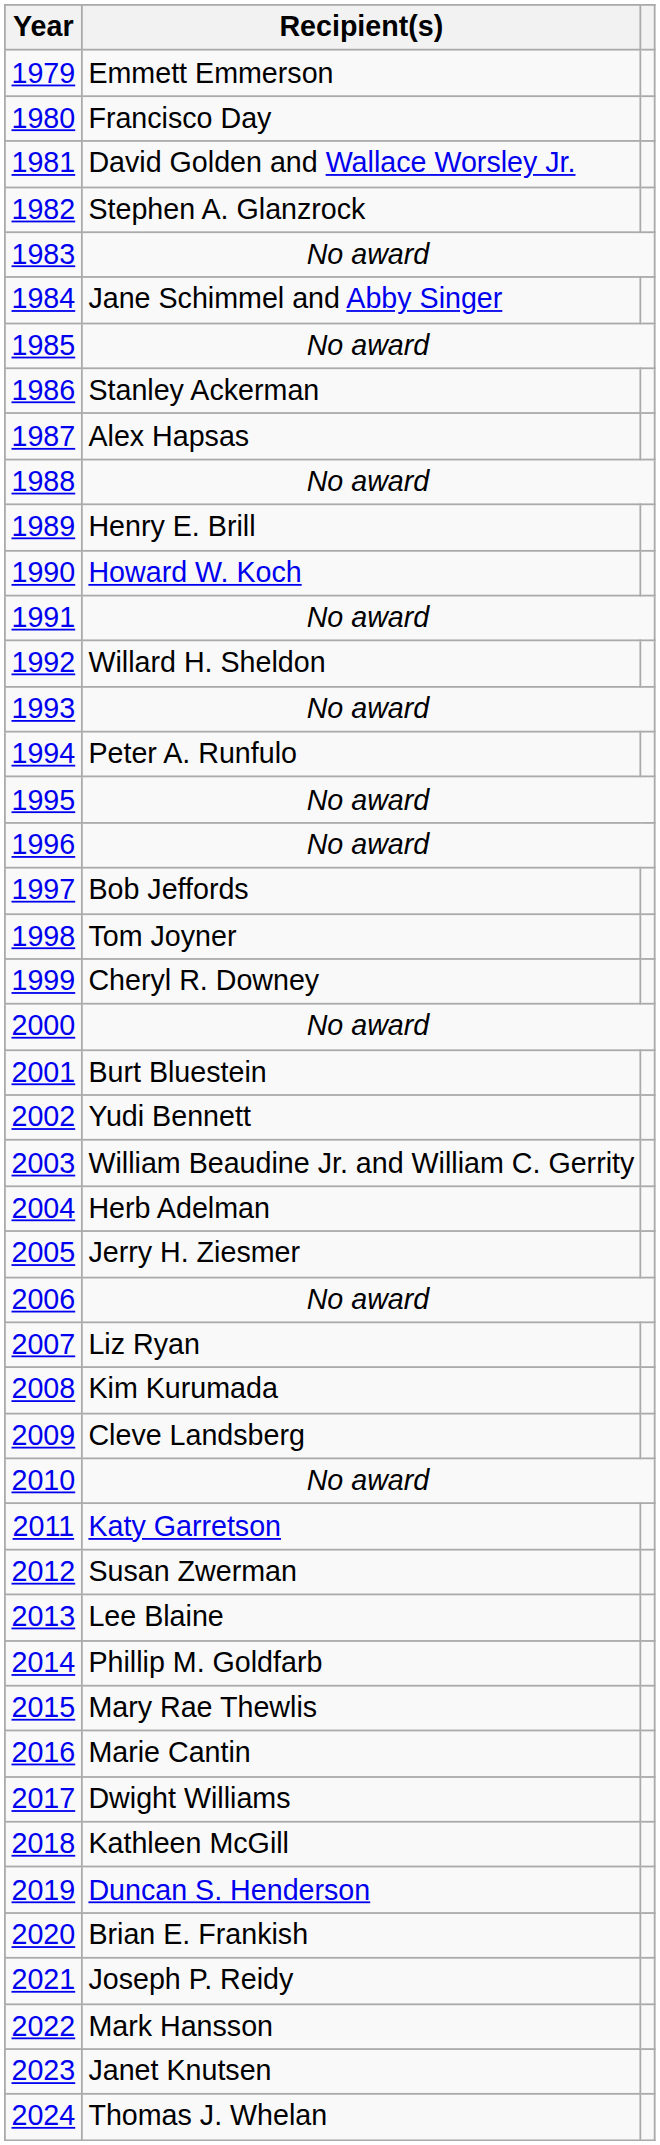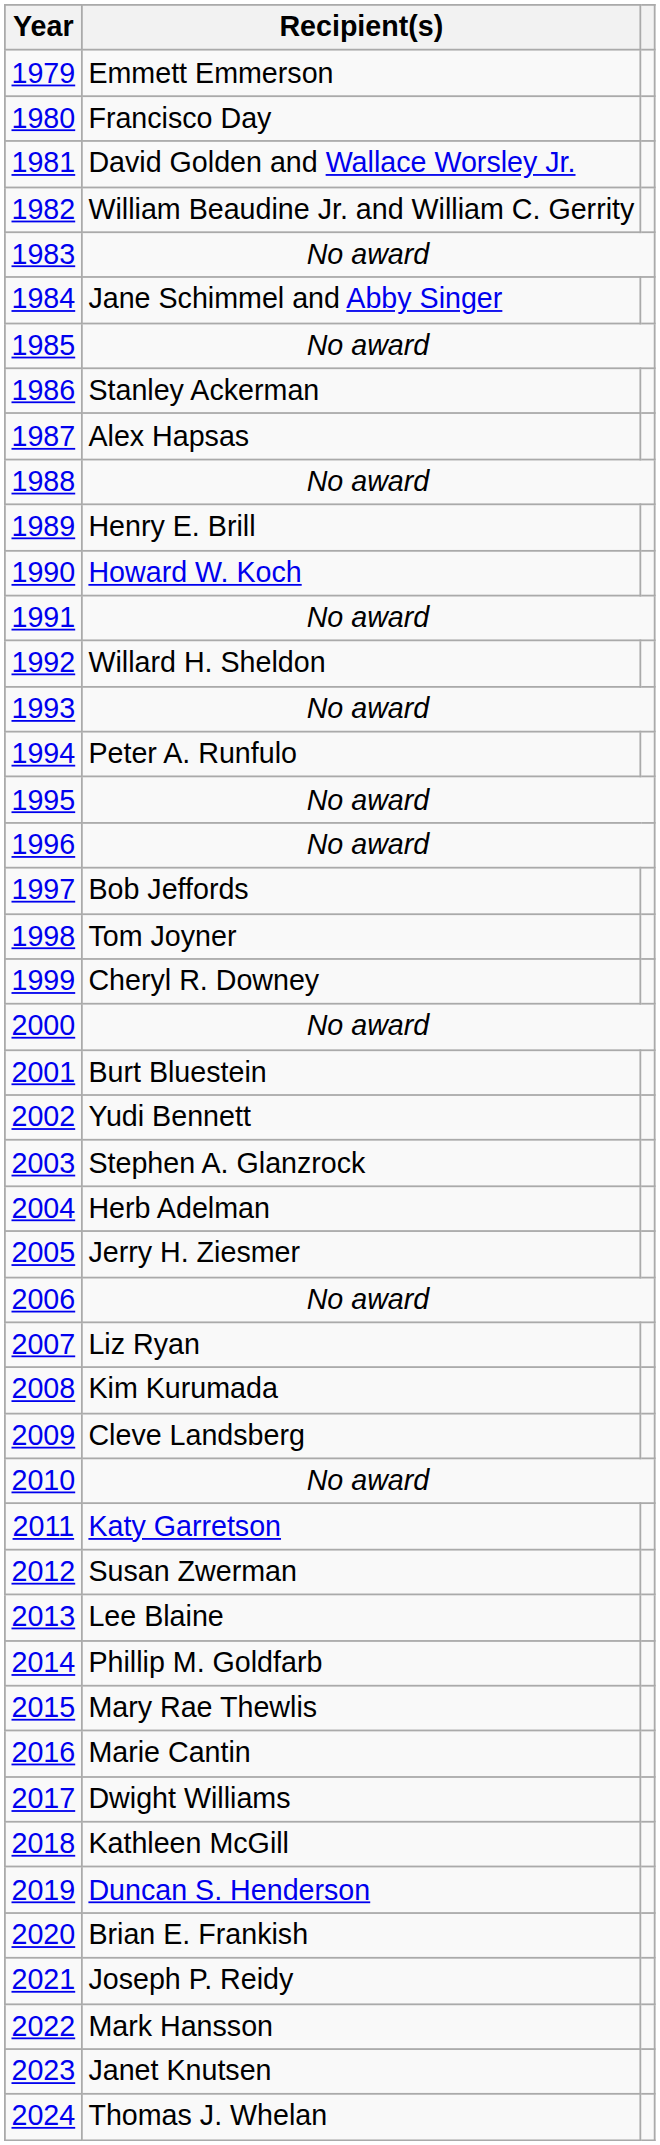(227, 208) Stephen A. Glanzrock -> (361, 208) William Beaudine Jr. and William C. Gerrity
(361, 1162) William Beaudine Jr. and William C. Gerrity -> (227, 1162) Stephen A. Glanzrock
